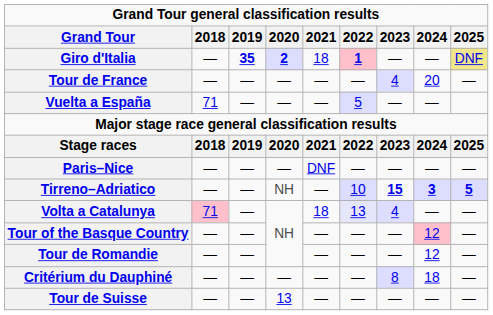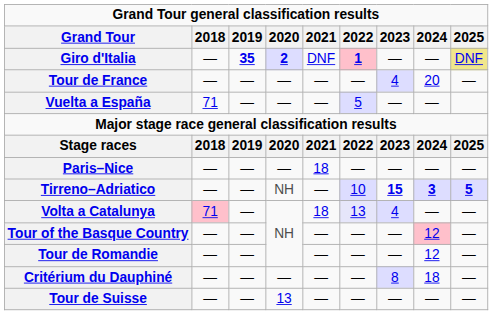(321, 59) 18 -> (321, 59) DNF
(321, 168) DNF -> (321, 168) 18
